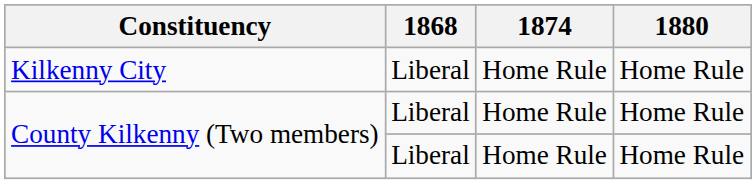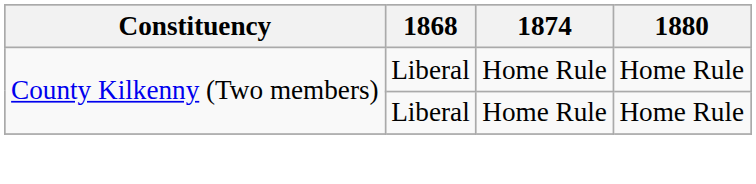- row: (89, 69)
